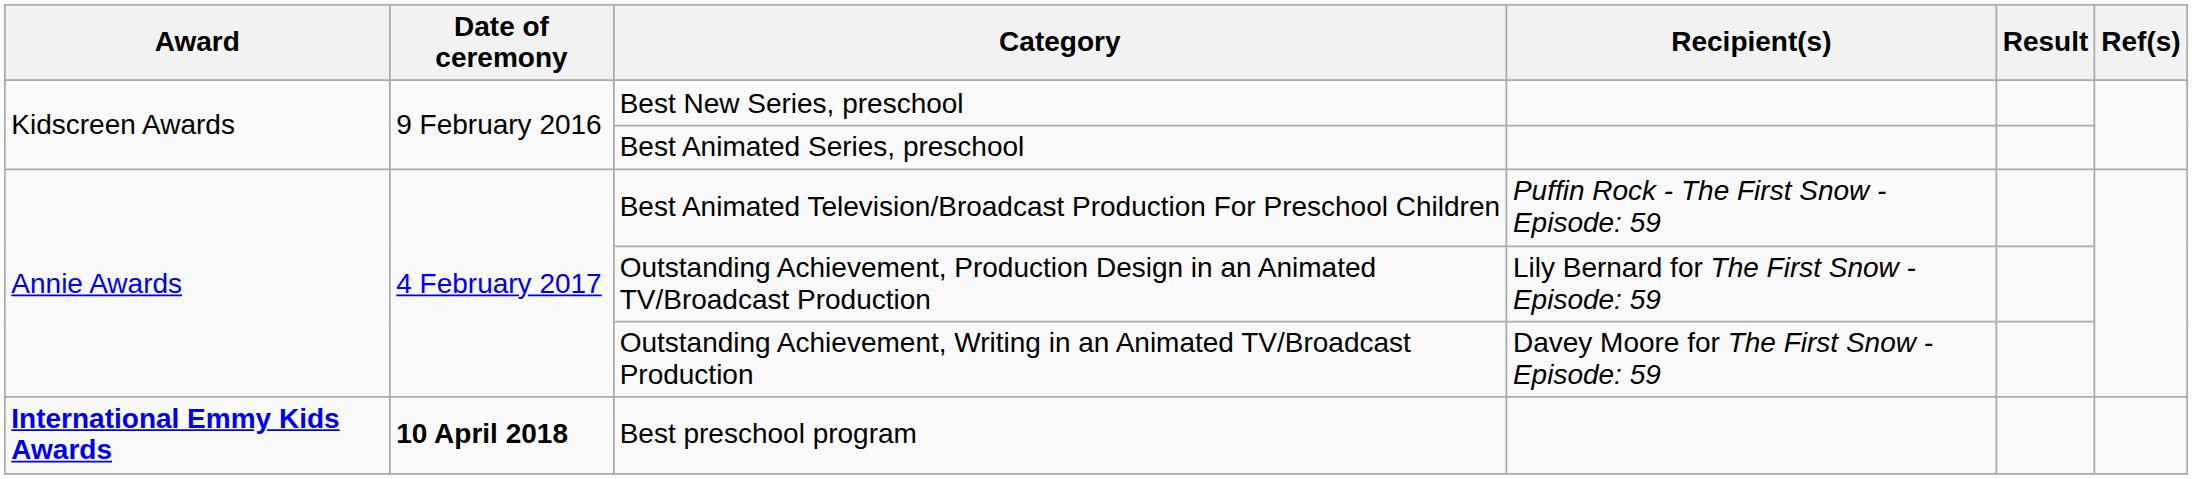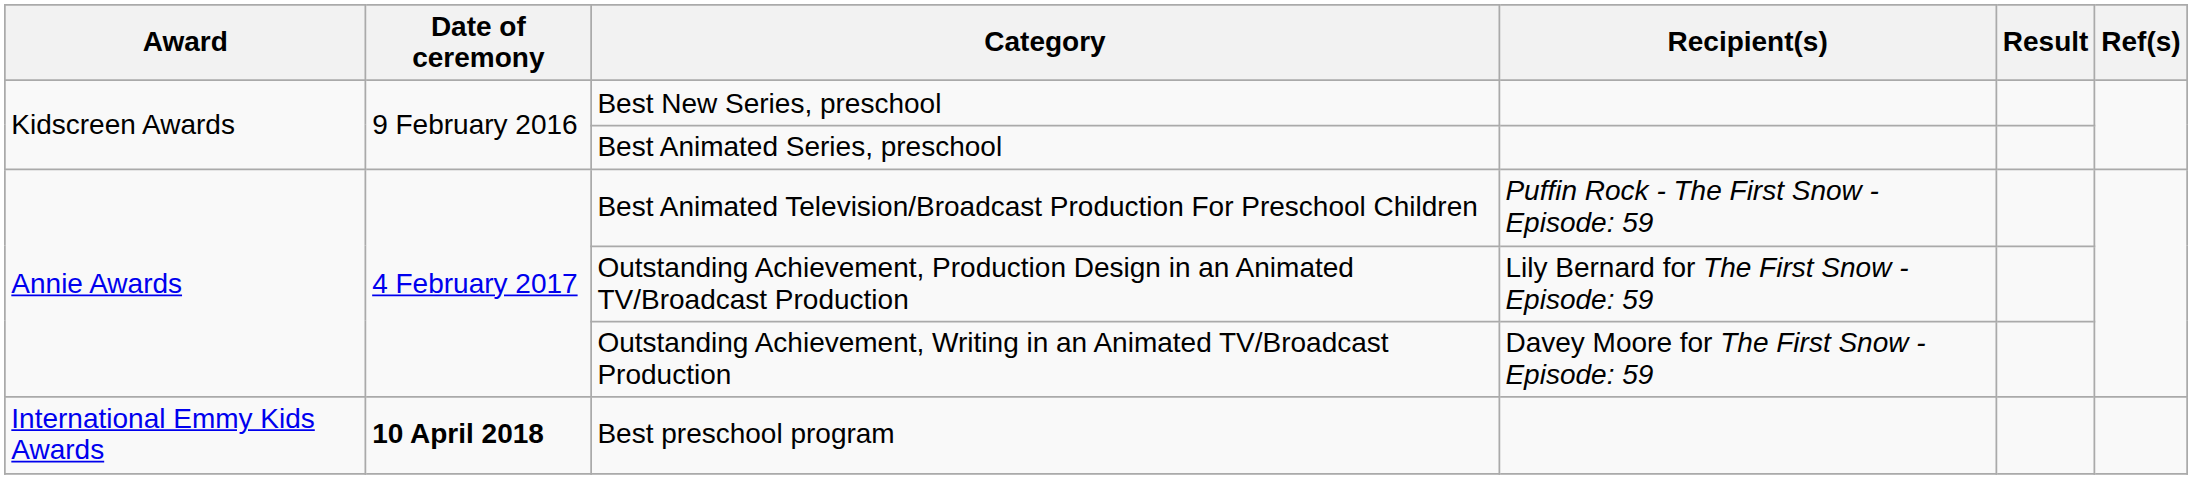(175, 434) bold -> (163, 434) normal
